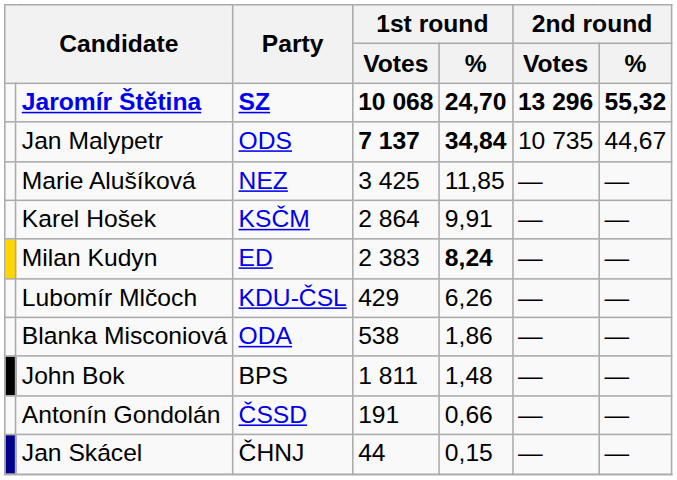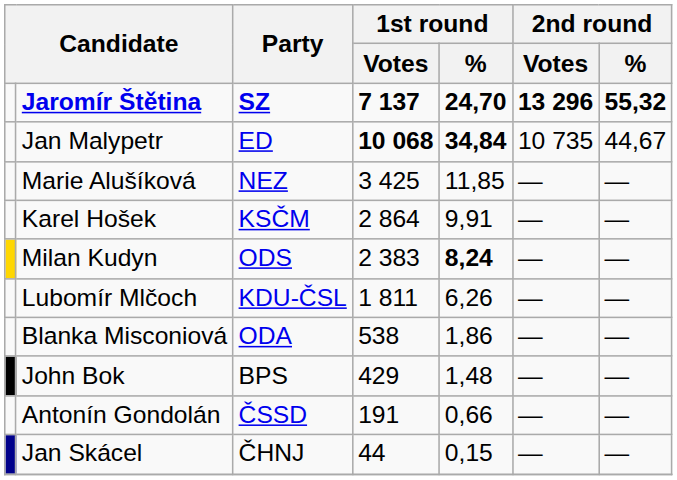(396, 102) 10 068 -> (389, 102) 7 137
(265, 141) ODS -> (256, 141) ED
(389, 141) 7 137 -> (396, 141) 10 068
(256, 258) ED -> (265, 258) ODS
(379, 297) 429 -> (388, 297) 1 811
(388, 375) 1 811 -> (379, 375) 429
